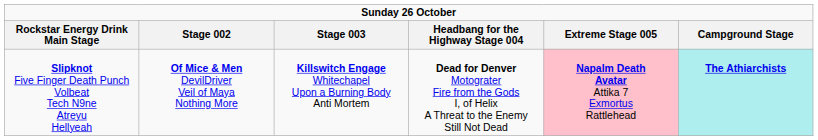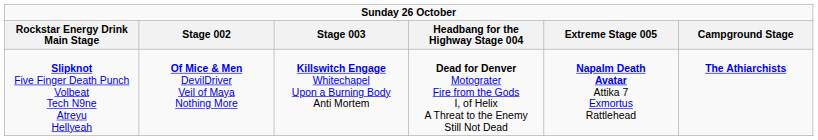(611, 92) pink background -> (611, 92) no background
(746, 69) paleturquoise background -> (746, 69) no background
